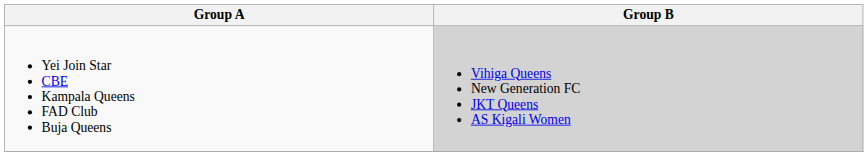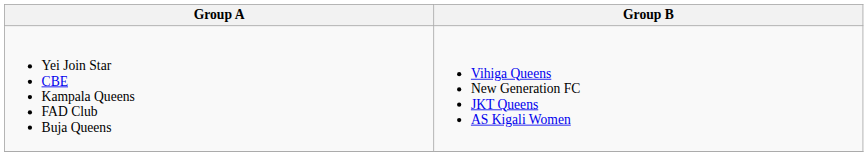(648, 96) lightgrey background -> (648, 96) no background
